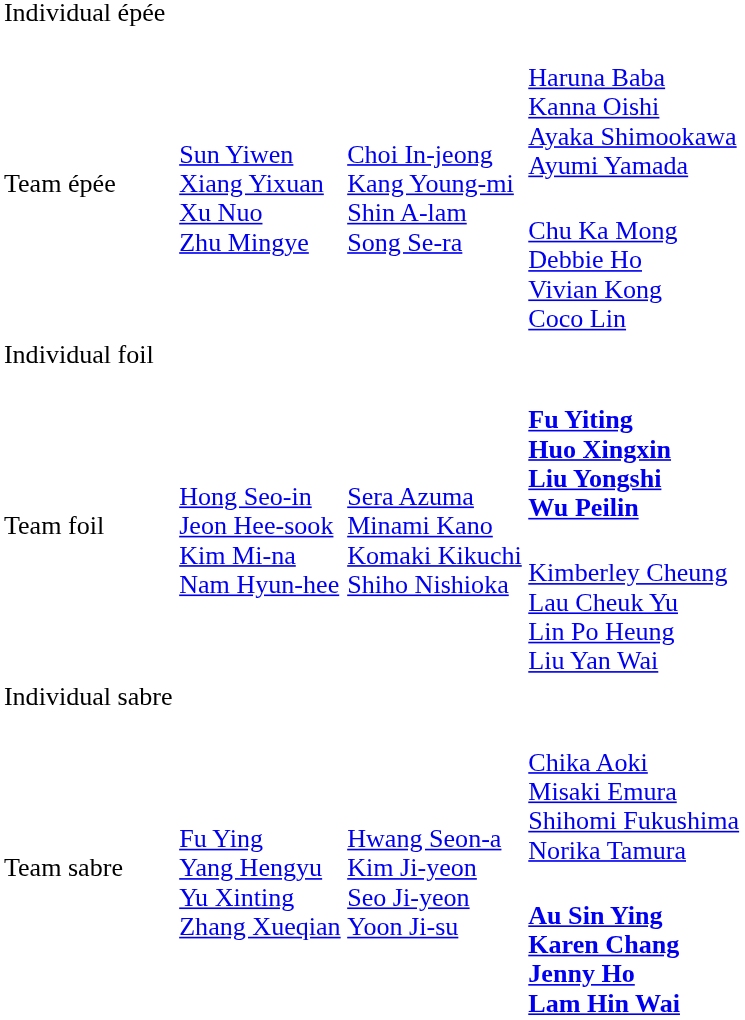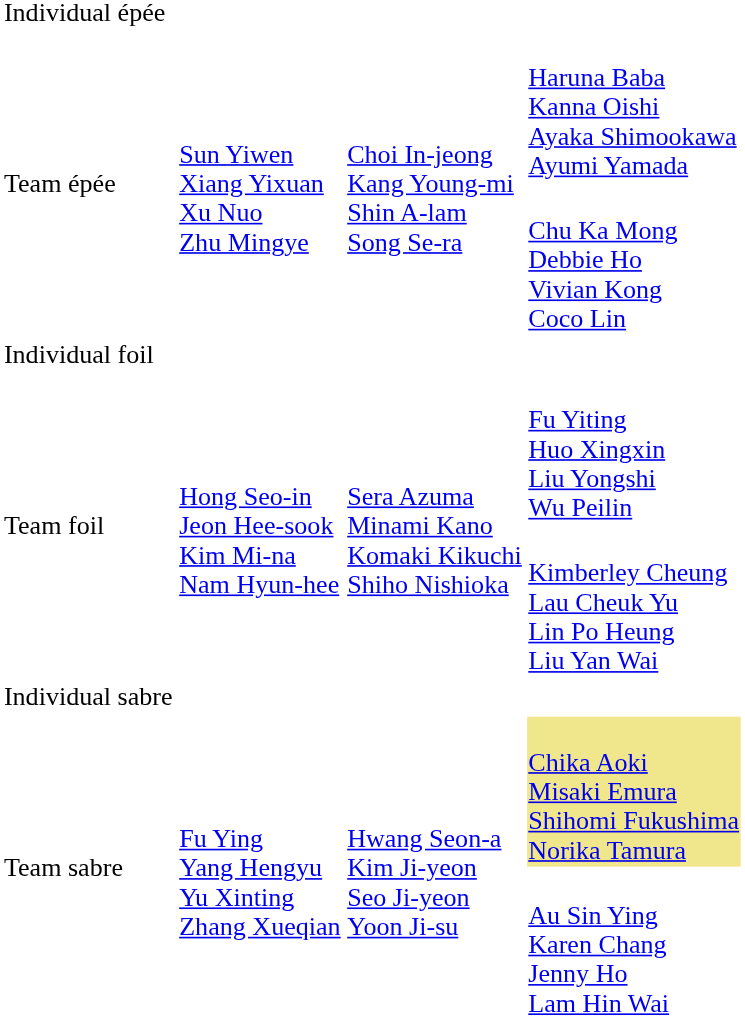(600, 463) bold -> (597, 463) normal
(634, 806) no background -> (634, 806) khaki background
(604, 959) bold -> (599, 959) normal
